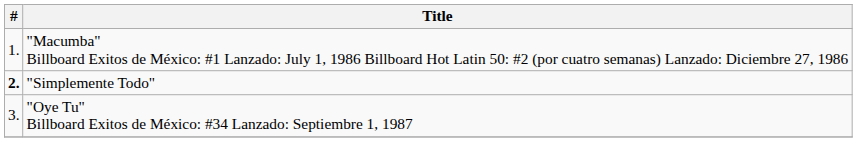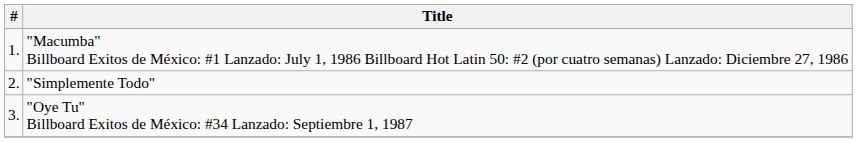(14, 82) bold -> (14, 82) normal
